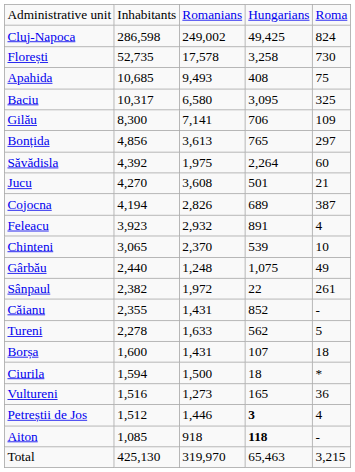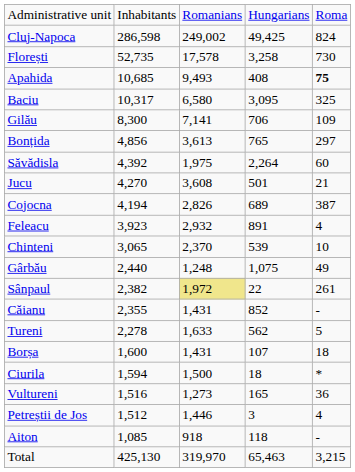(322, 78) normal -> (322, 78) bold
(197, 288) no background -> (197, 288) khaki background
(252, 415) bold -> (252, 415) normal
(258, 436) bold -> (258, 436) normal
